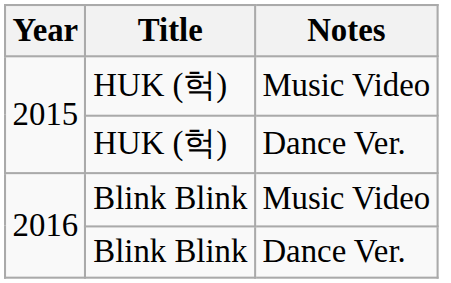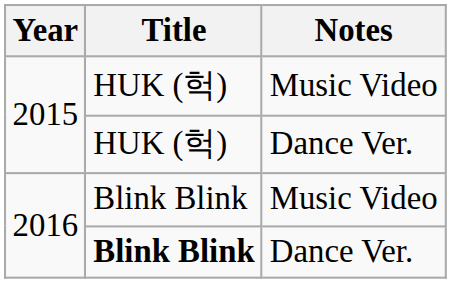(170, 250) normal -> (174, 250) bold
